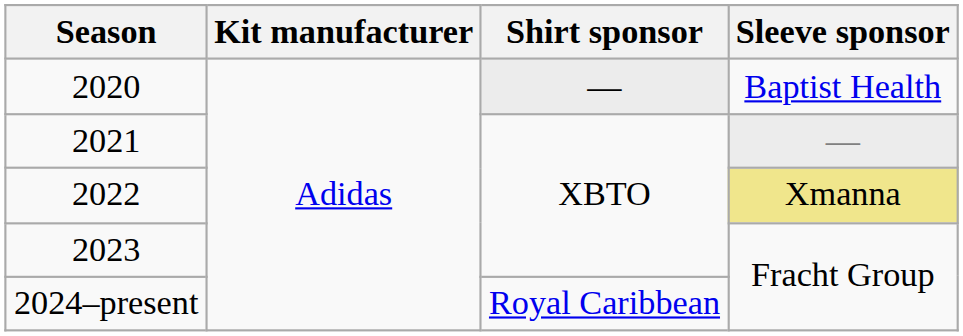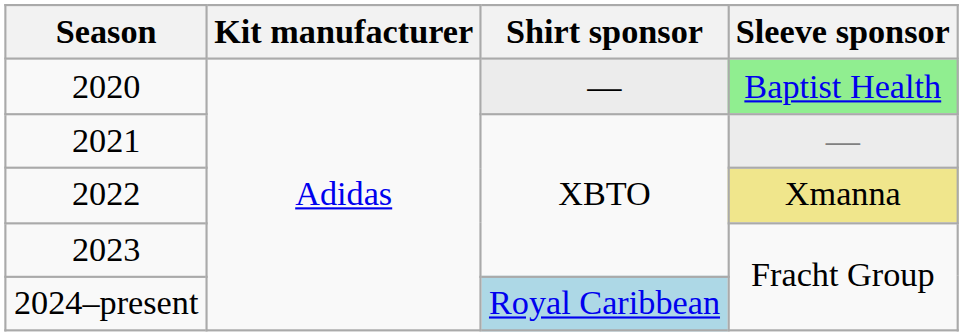(843, 85) no background -> (843, 85) lightgreen background
(604, 303) no background -> (604, 303) lightblue background
